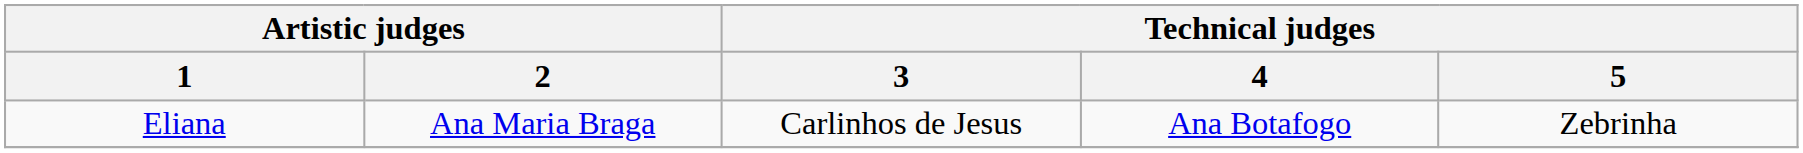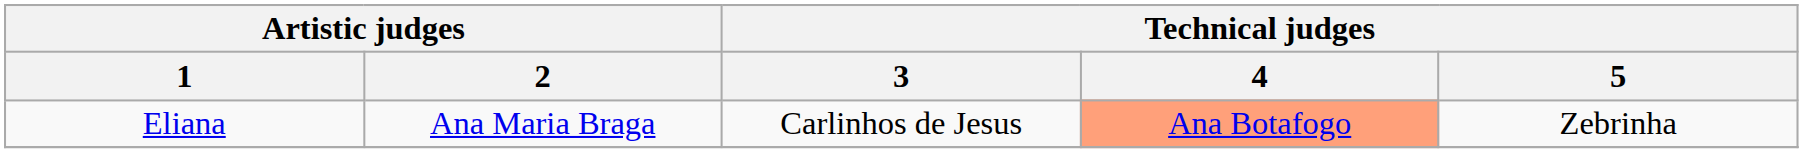(1260, 123) no background -> (1260, 123) lightsalmon background
